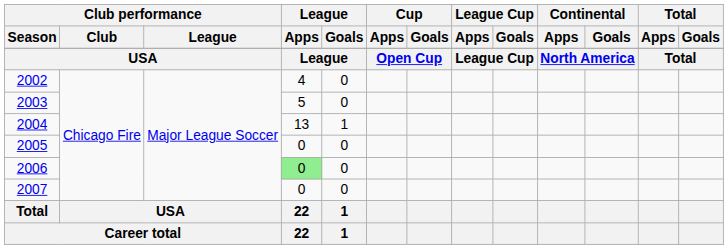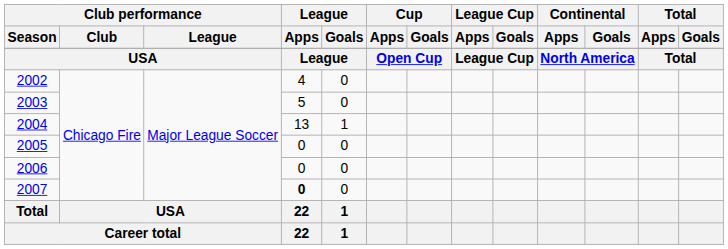(302, 168) lightgreen background -> (302, 168) no background
(302, 189) normal -> (302, 189) bold
